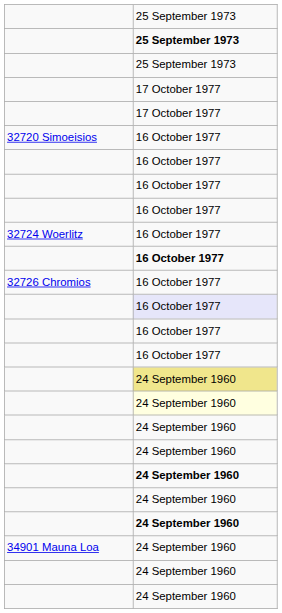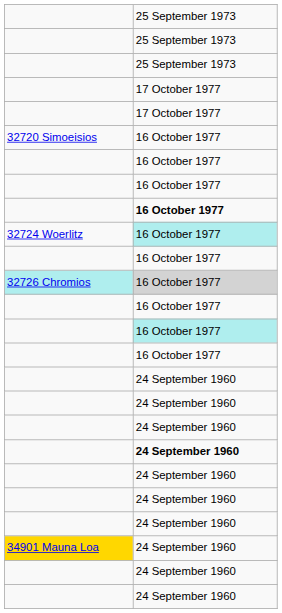(187, 40) bold -> (186, 40) normal
(178, 209) normal -> (180, 209) bold
(178, 234) no background -> (178, 234) paleturquoise background
(180, 258) bold -> (178, 258) normal
(49, 282) no background -> (49, 282) paleturquoise background
(178, 282) no background -> (178, 282) lightgrey background
(178, 306) lavender background -> (178, 306) no background
(178, 330) no background -> (178, 330) paleturquoise background
(186, 379) khaki background -> (186, 379) no background
(186, 403) lightyellow background -> (186, 403) no background
(186, 451) normal -> (187, 451) bold
(187, 475) bold -> (186, 475) normal
(187, 523) bold -> (186, 523) normal
(53, 548) no background -> (53, 548) gold background
